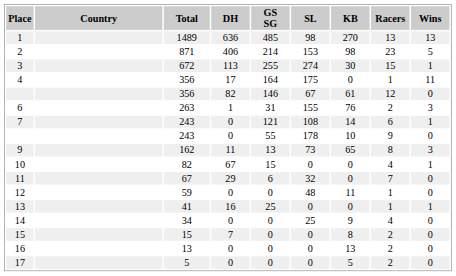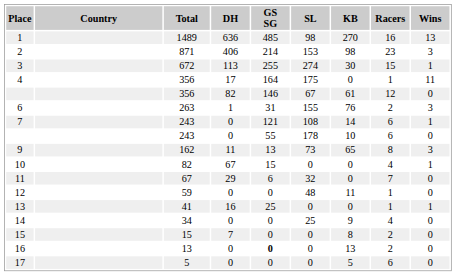(390, 38) 13 -> (390, 38) 16
(430, 52) 5 -> (430, 52) 3
(390, 136) 9 -> (390, 136) 6
(270, 249) normal -> (270, 249) bold
(390, 263) 2 -> (390, 263) 6
